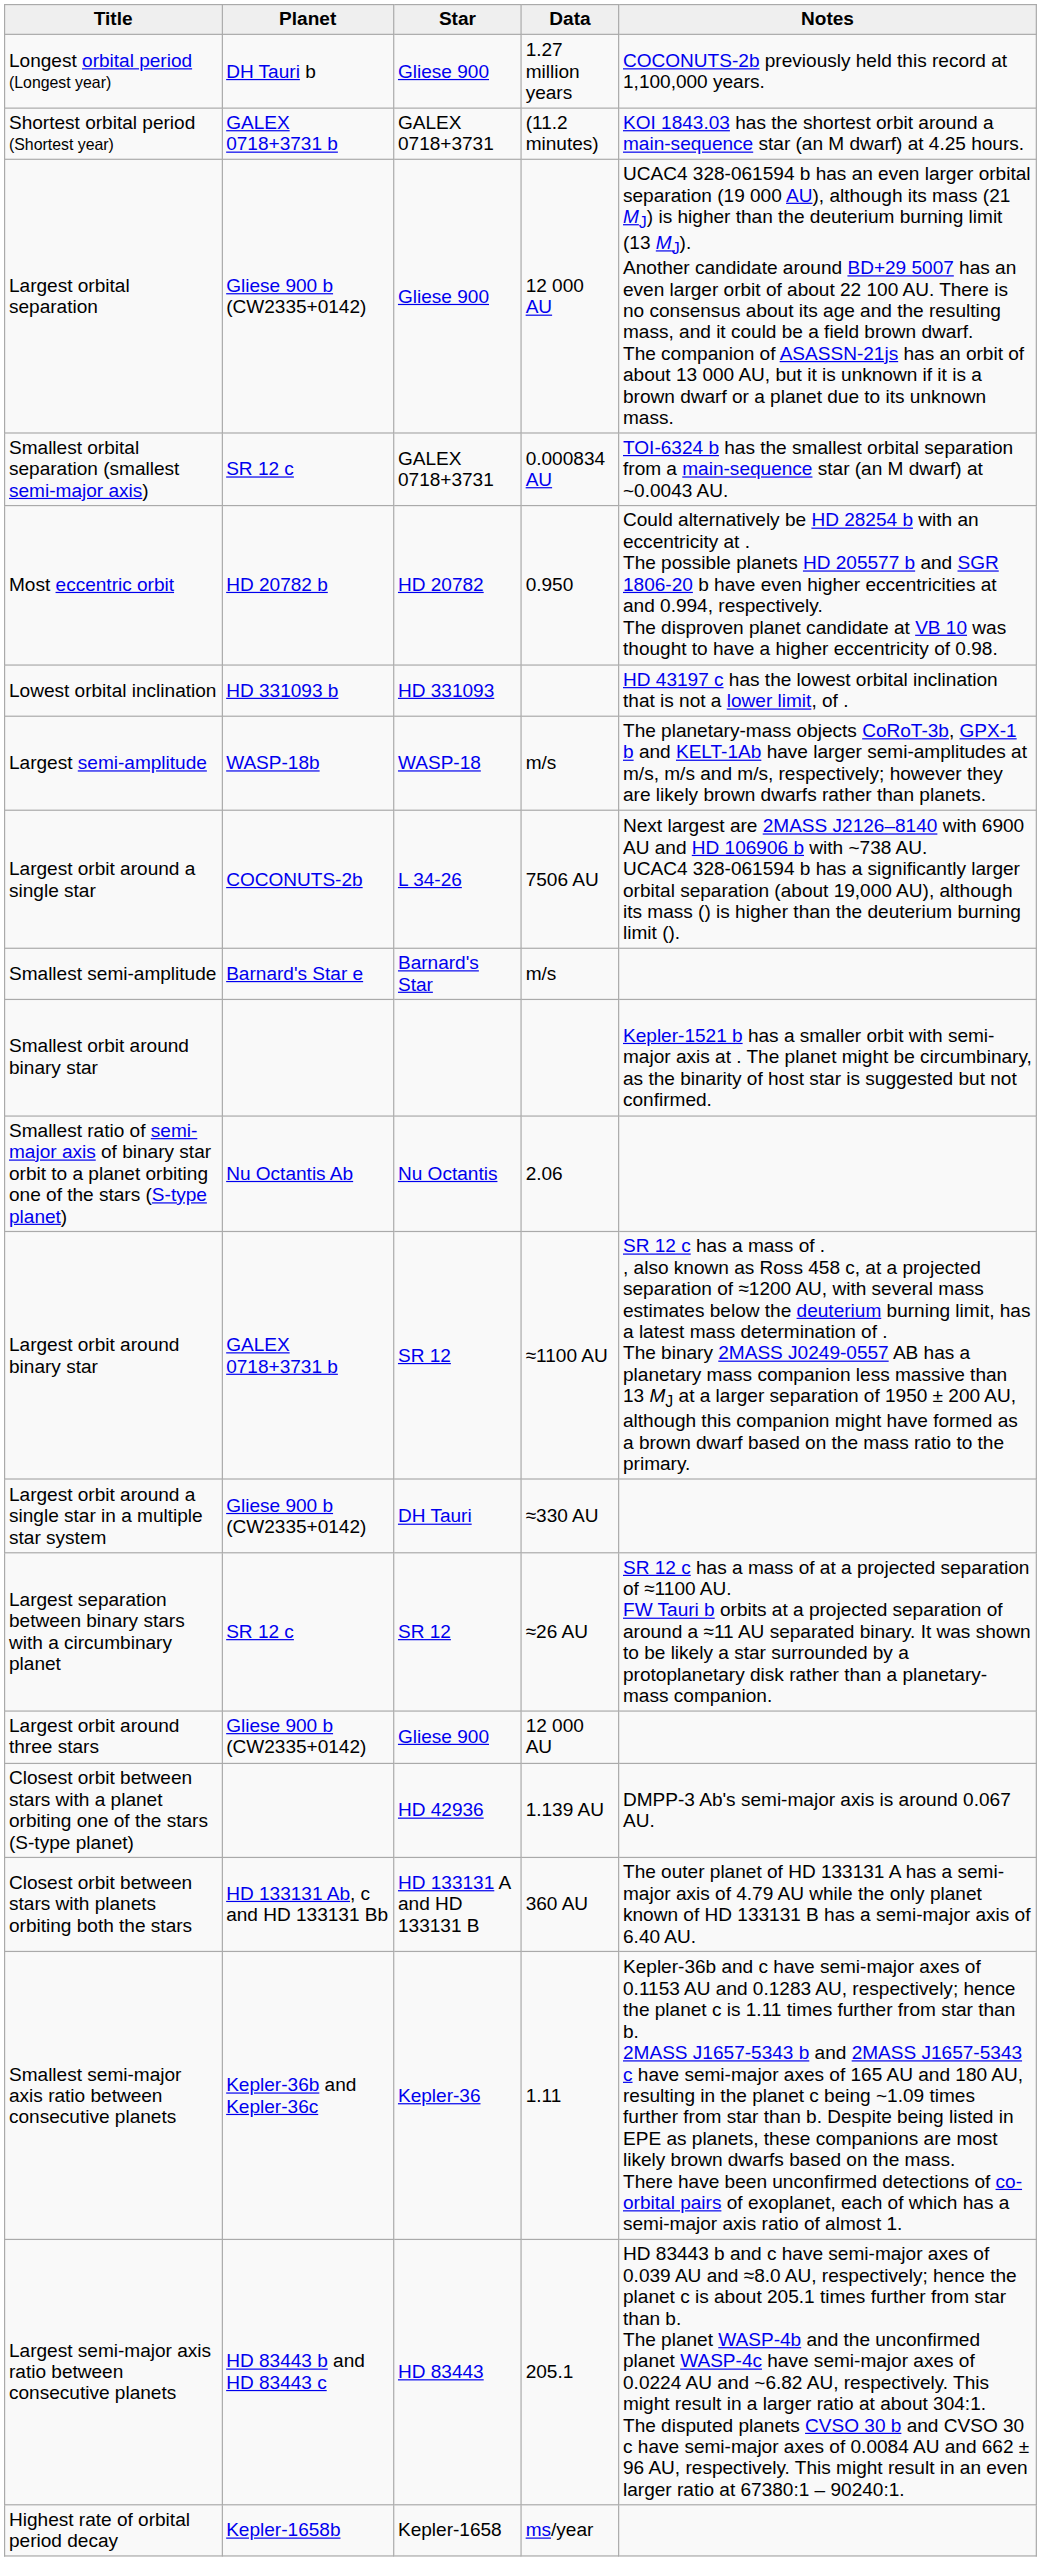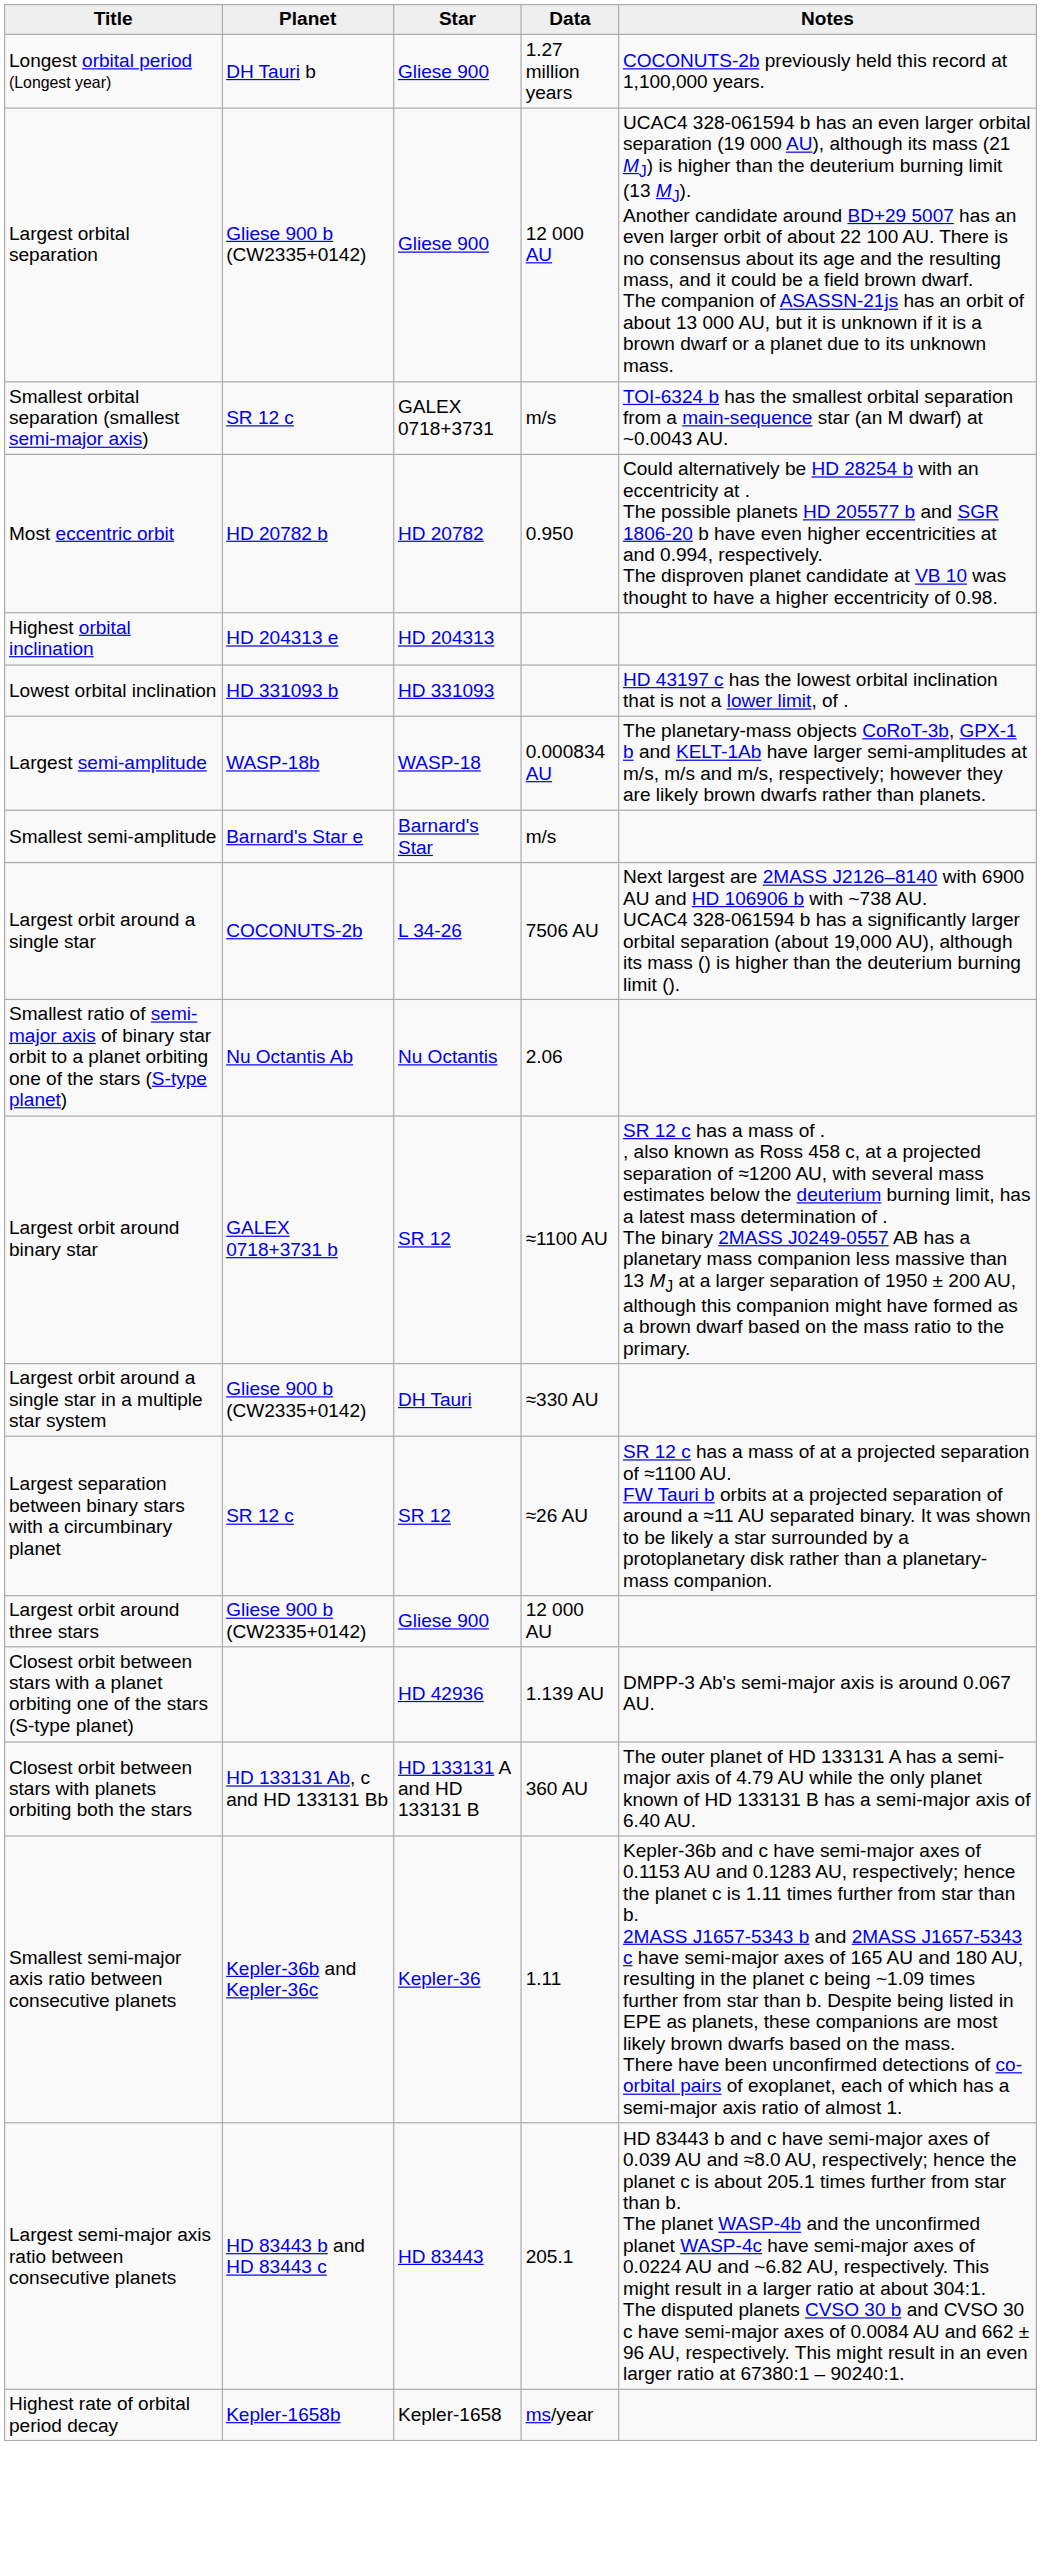- row: (102, 133)
(565, 469) 0.000834 AU -> (541, 417) m/s
+ row: (70, 638)
(541, 763) m/s -> (565, 763) 0.000834 AU
rows swapped: (113, 973) <-> (102, 879)
- row: (99, 1057)
